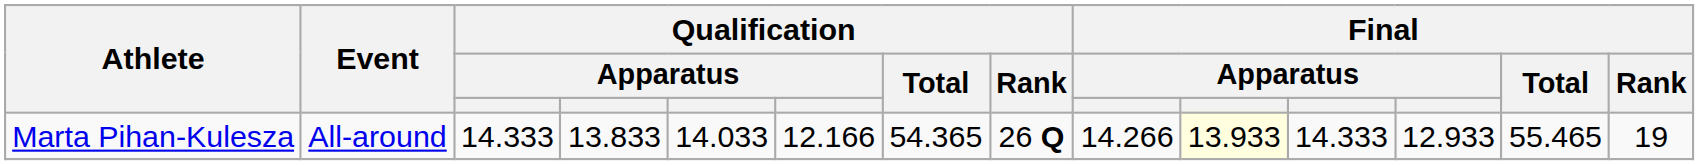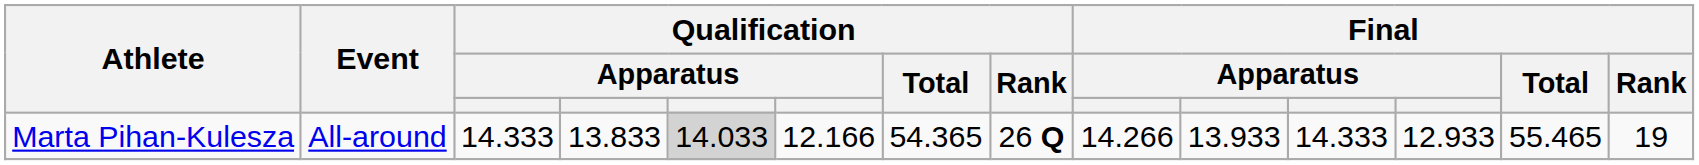(722, 136) no background -> (722, 136) lightgrey background
(1234, 136) lightyellow background -> (1234, 136) no background
